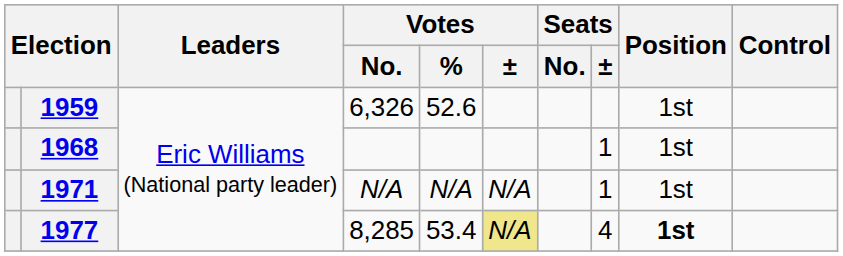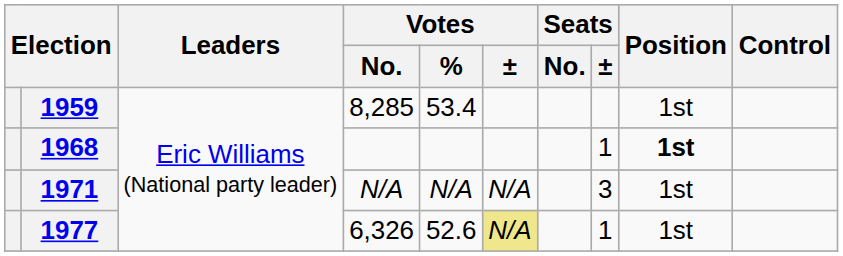(382, 107) 6,326 -> (382, 107) 8,285
(451, 107) 52.6 -> (451, 107) 53.4
(676, 148) normal -> (676, 148) bold
(605, 189) 1 -> (605, 189) 3
(382, 230) 8,285 -> (382, 230) 6,326
(451, 230) 53.4 -> (451, 230) 52.6
(605, 230) 4 -> (605, 230) 1
(676, 230) bold -> (676, 230) normal
